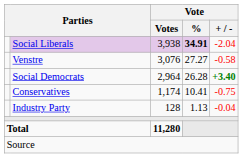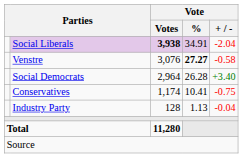(169, 44) normal -> (169, 44) bold
(196, 44) bold -> (196, 44) normal
(196, 60) normal -> (196, 60) bold
(224, 76) bold -> (224, 76) normal
